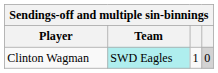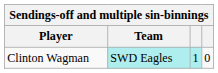(196, 58) no background -> (196, 58) paleturquoise background
(207, 58) lightgrey background -> (207, 58) no background
